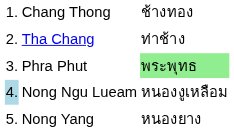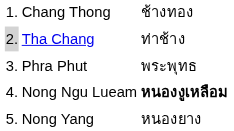(12, 38) no background -> (12, 38) lightgrey background
(169, 66) lightgreen background -> (169, 66) no background
(12, 92) lightblue background -> (12, 92) no background
(184, 92) normal -> (184, 92) bold
